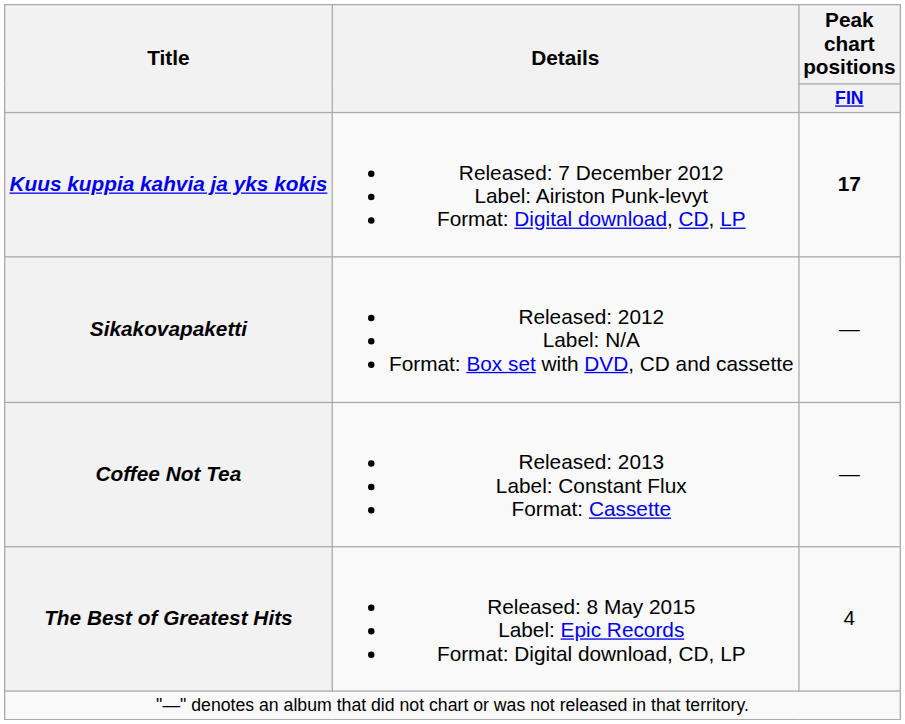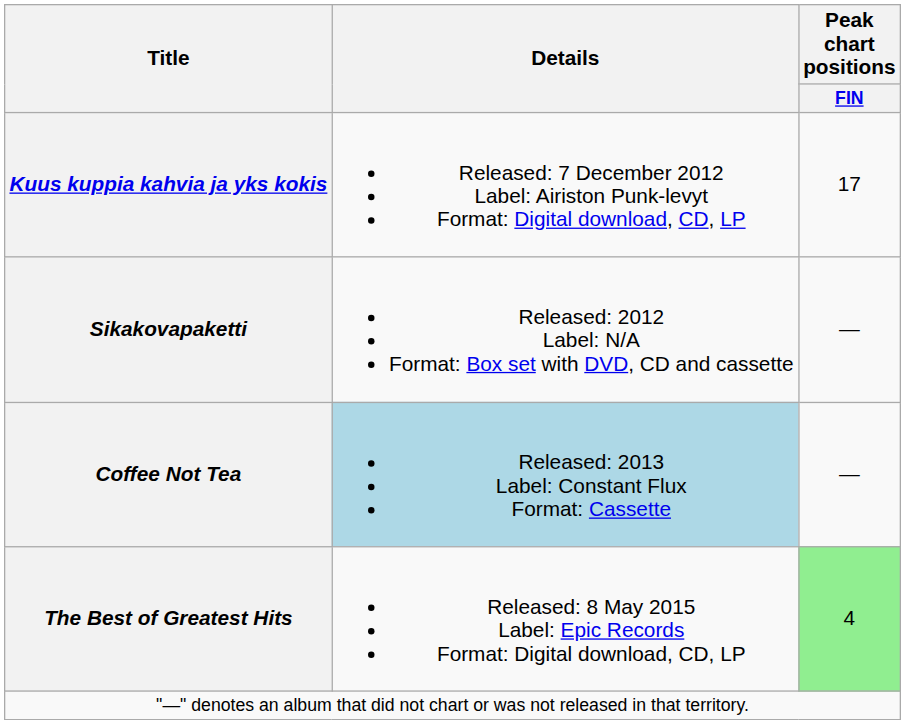(849, 184) bold -> (849, 184) normal
(565, 486) no background -> (565, 486) lightblue background
(849, 618) no background -> (849, 618) lightgreen background
